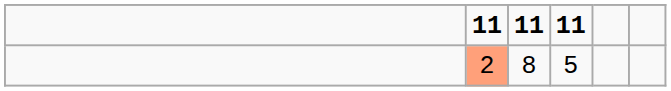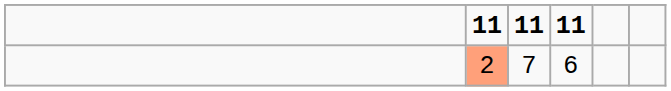(529, 66) 8 -> (529, 66) 7
(571, 66) 5 -> (571, 66) 6
